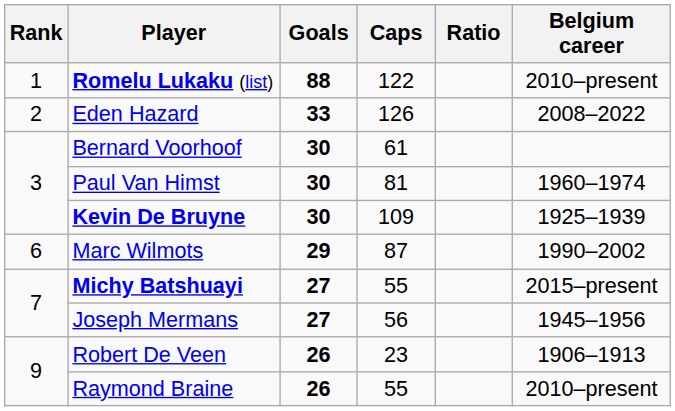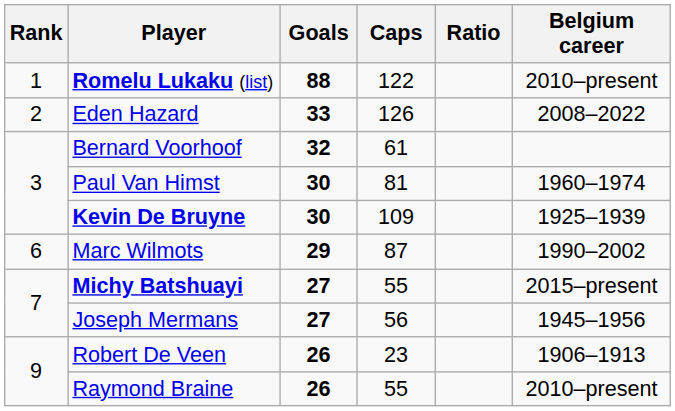(319, 148) 30 -> (319, 148) 32
